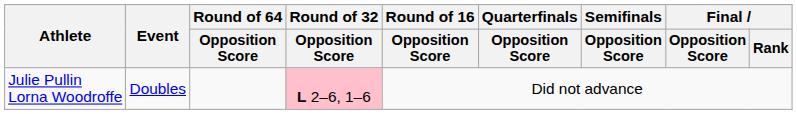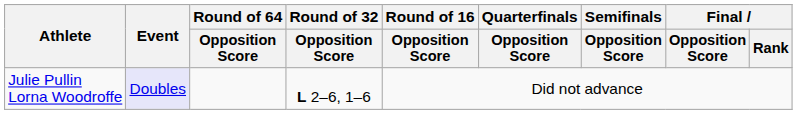(158, 89) no background -> (158, 89) lavender background
(334, 98) pink background -> (334, 98) no background
